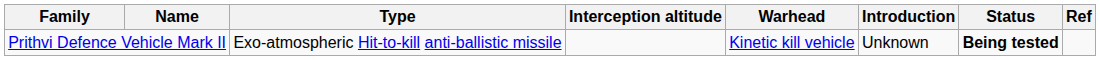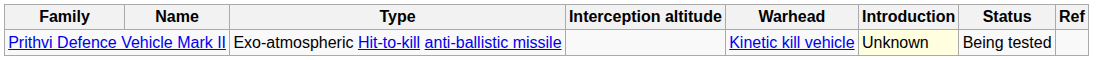(895, 42) no background -> (895, 42) lightyellow background
(1011, 42) bold -> (1007, 42) normal
